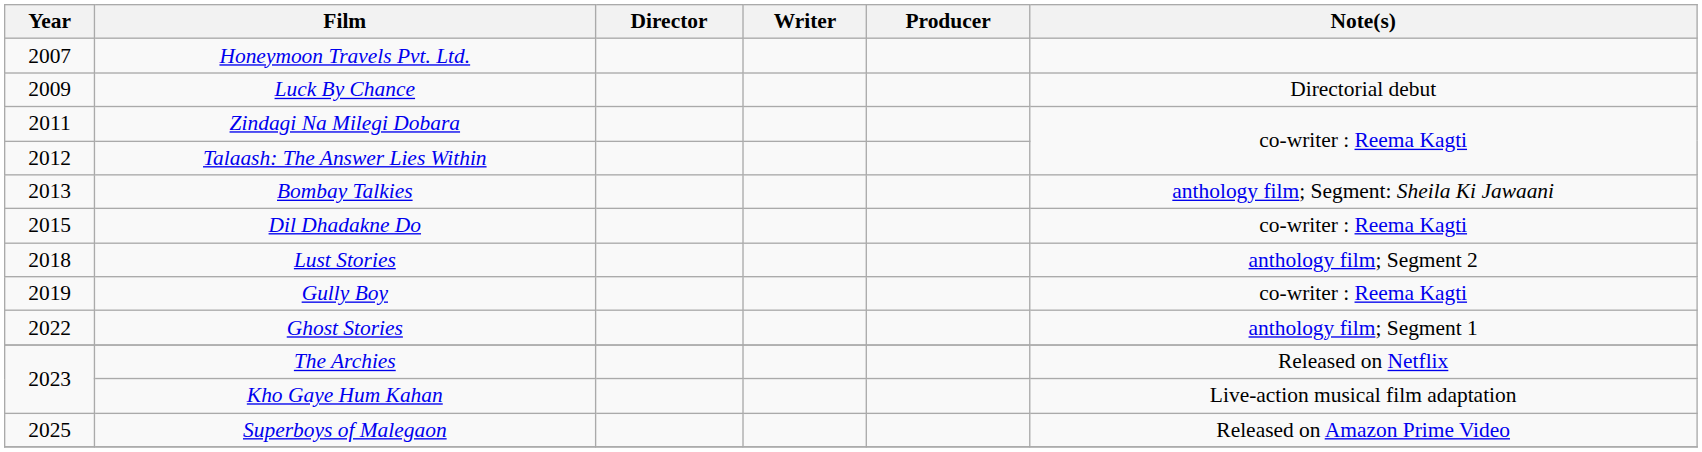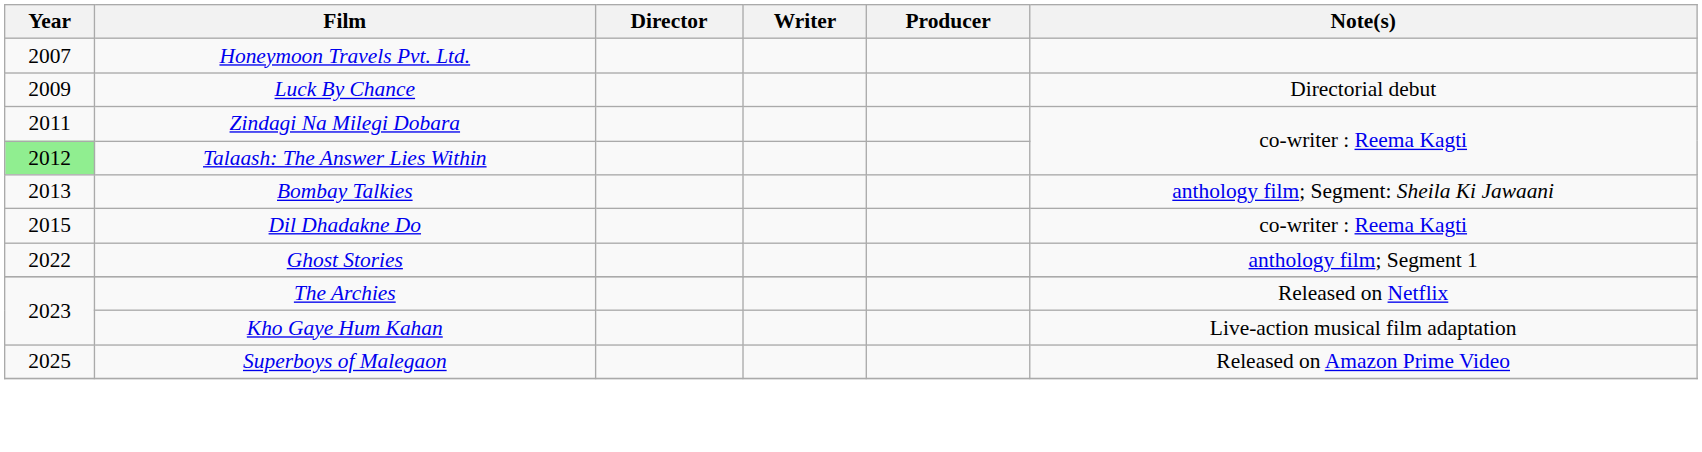(50, 157) no background -> (50, 157) lightgreen background
- row: (345, 259)
- row: (345, 293)
